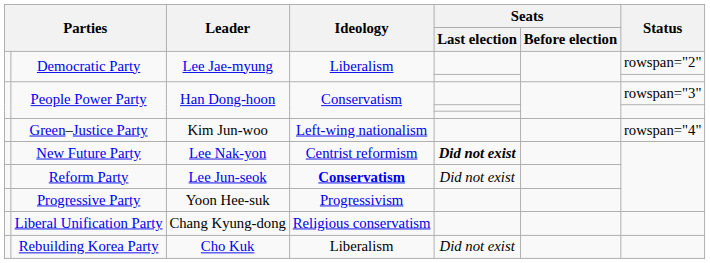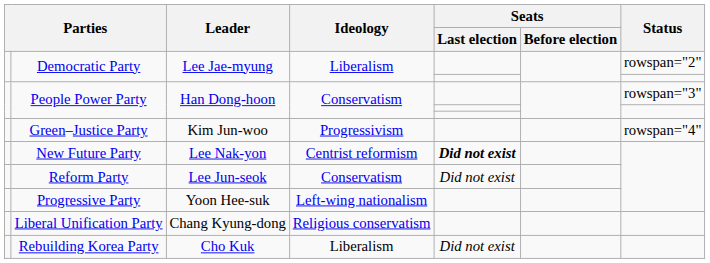(362, 129) Left-wing nationalism -> (362, 129) Progressivism
(362, 176) bold -> (362, 176) normal
(362, 199) Progressivism -> (362, 199) Left-wing nationalism
